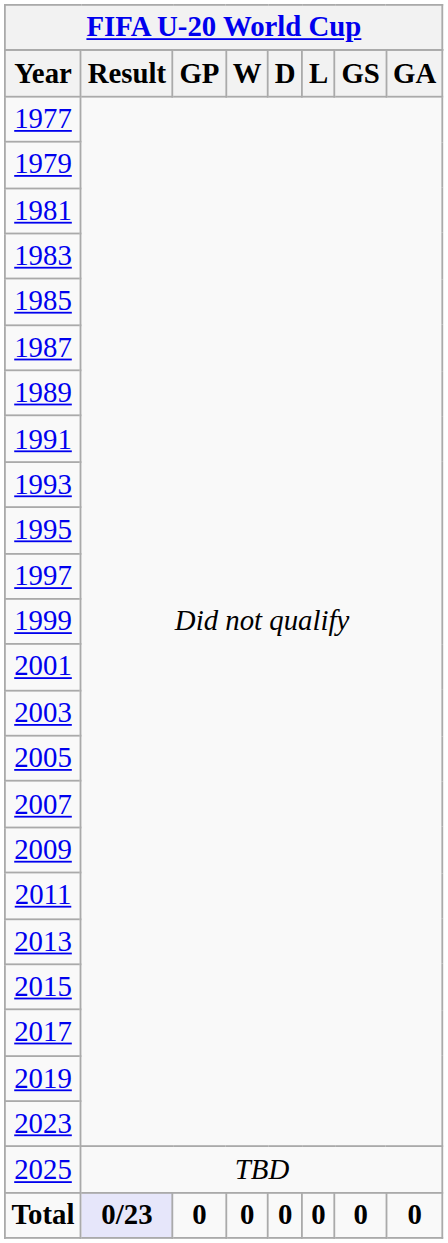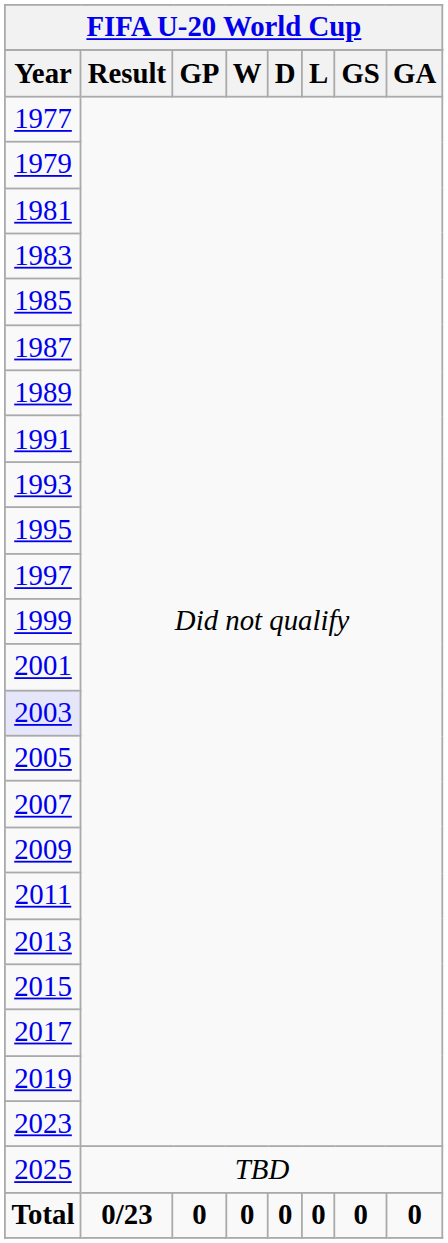(43, 712) no background -> (43, 712) lavender background
(127, 1214) lavender background -> (127, 1214) no background
